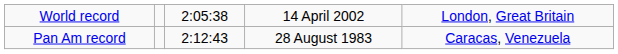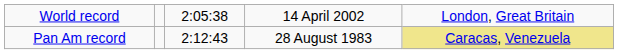(508, 38) no background -> (508, 38) khaki background
